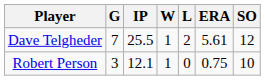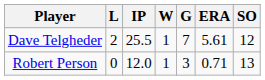columns swapped: (115, 16) <-> (187, 16)
(140, 63) 12.1 -> (139, 63) 12.0
(214, 63) 0.75 -> (214, 63) 0.71
(247, 63) 10 -> (247, 63) 13
